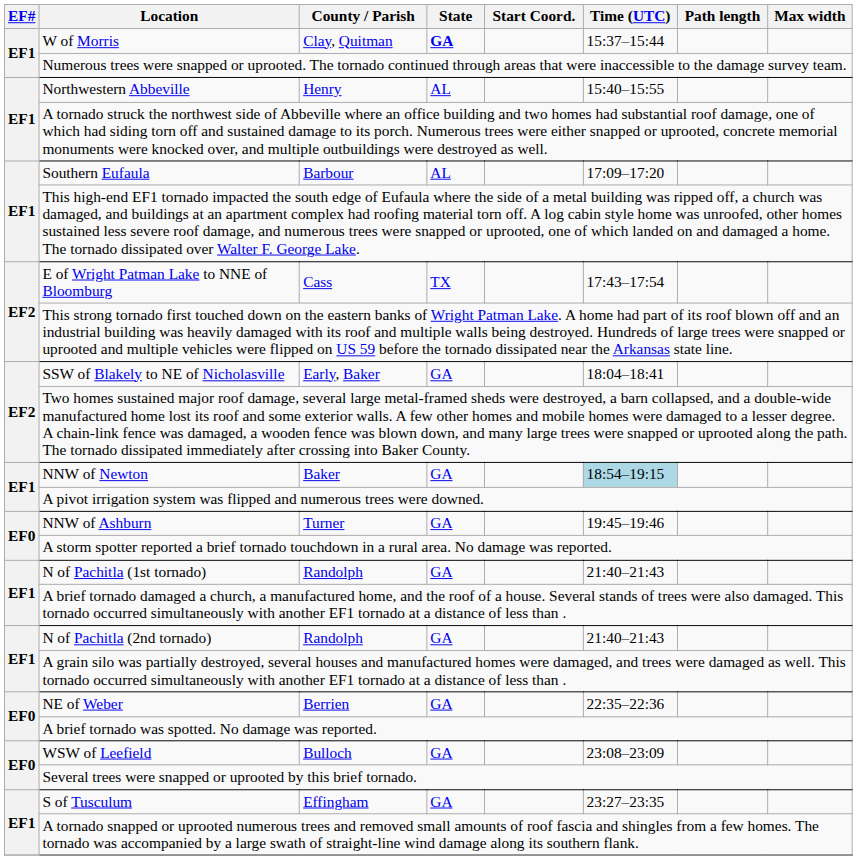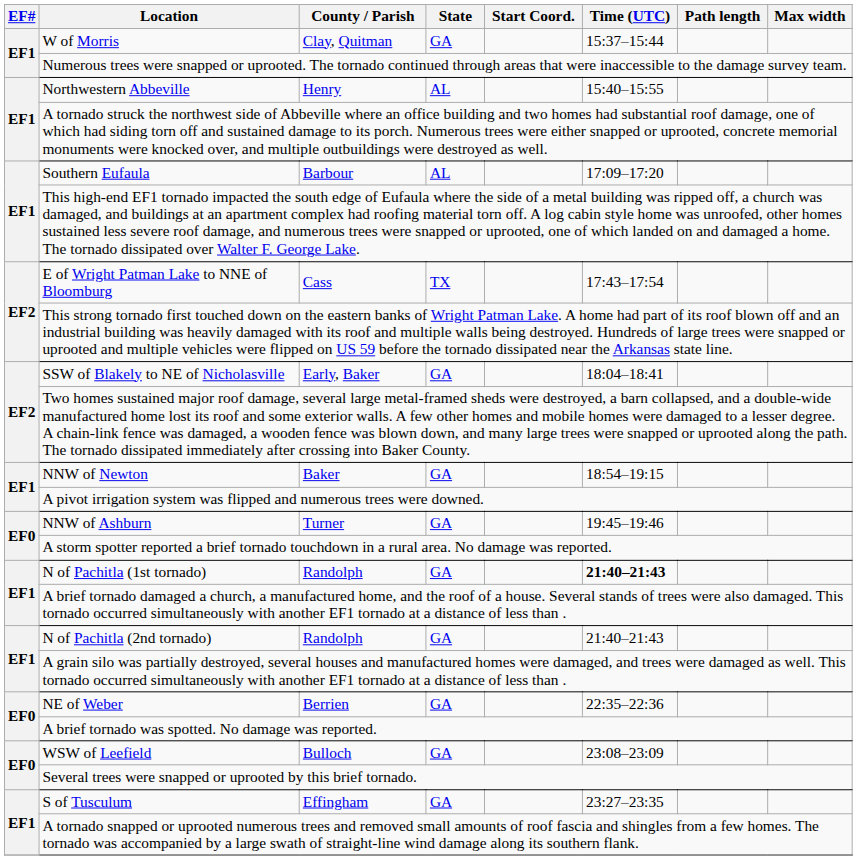(442, 41) bold -> (441, 41) normal
(625, 474) lightblue background -> (625, 474) no background
(625, 572) normal -> (626, 572) bold
